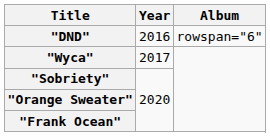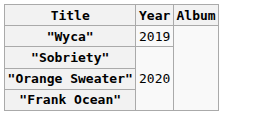- row: (70, 36)
(155, 57) 2017 -> (155, 36) 2019
